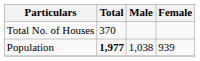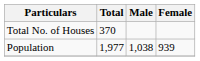(112, 47) bold -> (112, 47) normal
